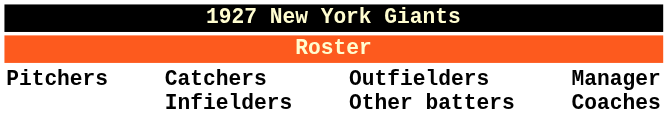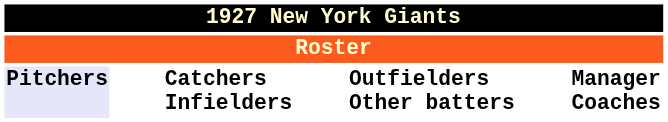(57, 80) no background -> (57, 80) lavender background
